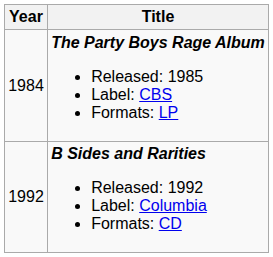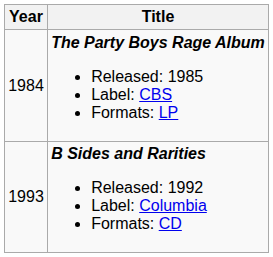(26, 196) 1992 -> (26, 196) 1993
